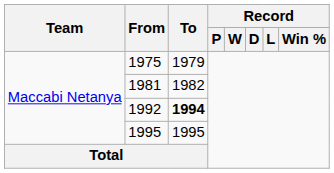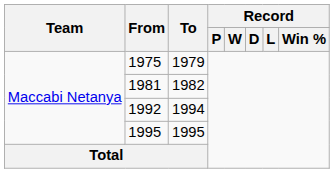(188, 109) bold -> (188, 109) normal
